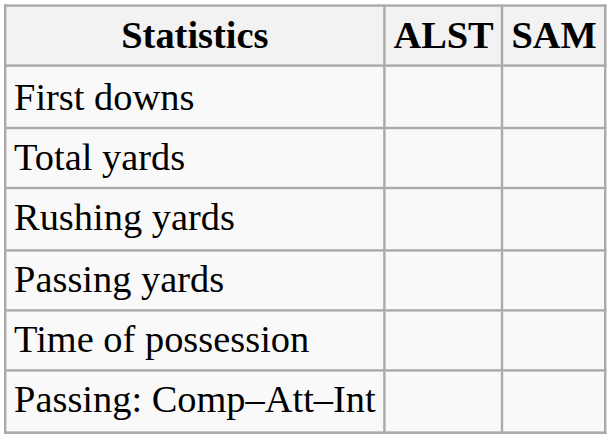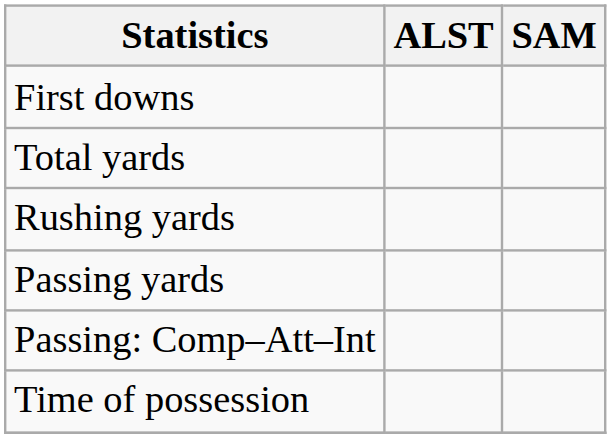rows swapped: (195, 400) <-> (162, 339)
